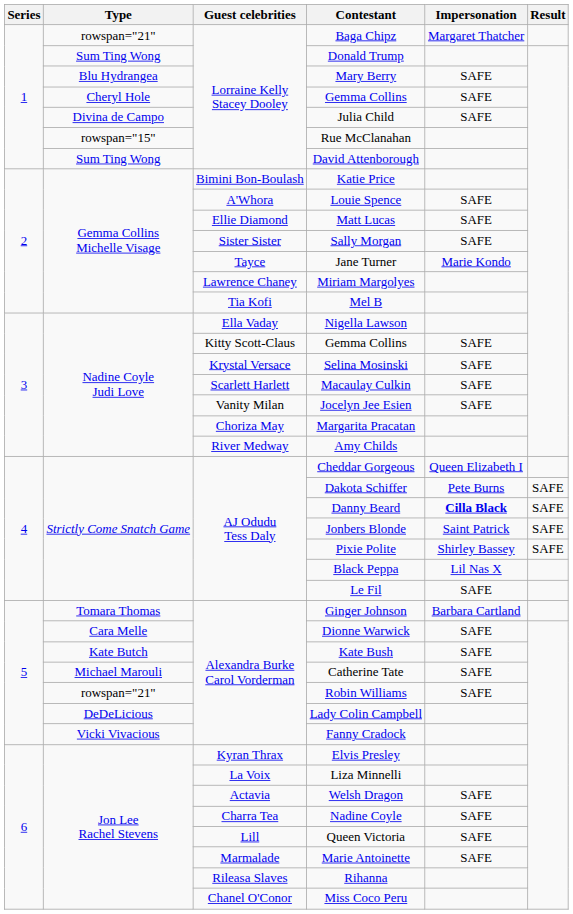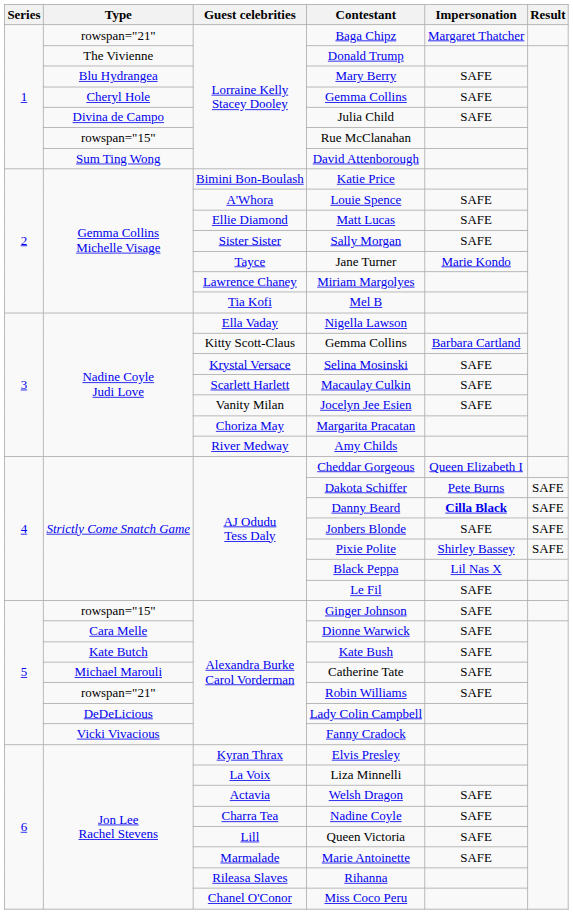(118, 55) Sum Ting Wong -> (118, 55) The Vivienne
(476, 343) SAFE -> (476, 343) Barbara Cartland
(476, 528) Saint Patrick -> (476, 528) SAFE
(118, 610) Tomara Thomas -> (118, 610) rowspan="15"
(476, 610) Barbara Cartland -> (476, 610) SAFE
